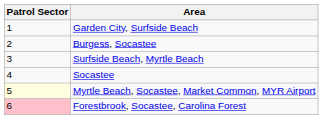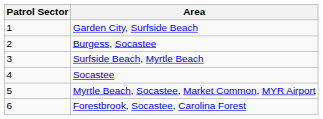(9, 91) lightyellow background -> (9, 91) no background
(9, 106) pink background -> (9, 106) no background
